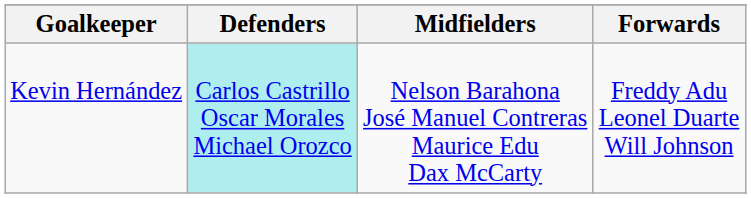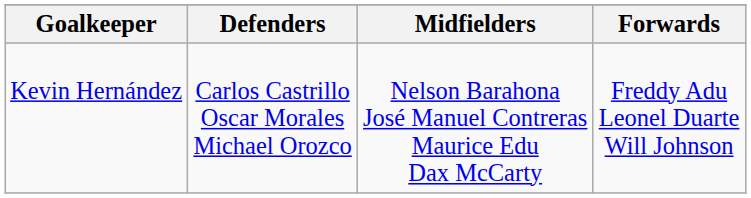(273, 117) paleturquoise background -> (273, 117) no background
